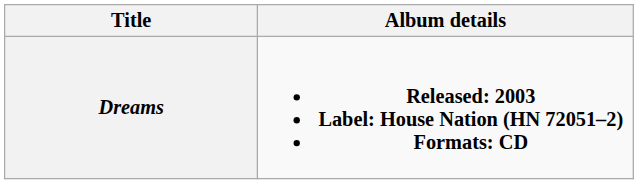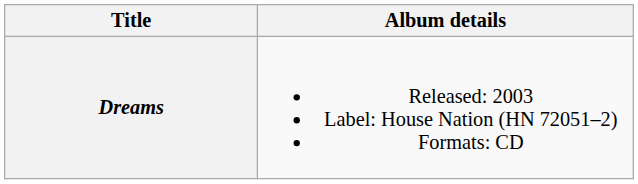(445, 119) bold -> (445, 119) normal
